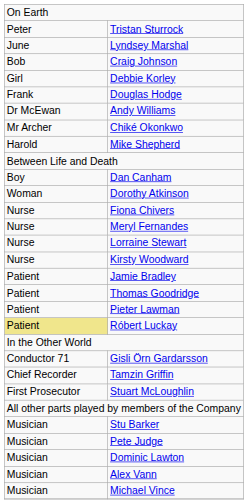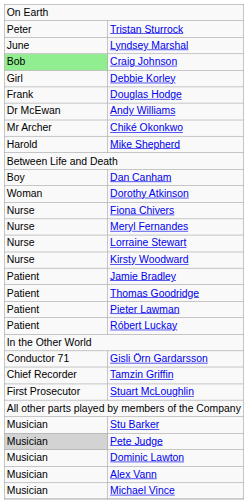(16, 62) no background -> (16, 62) lightgreen background
(23, 326) khaki background -> (23, 326) no background
(27, 441) no background -> (27, 441) lightgrey background
